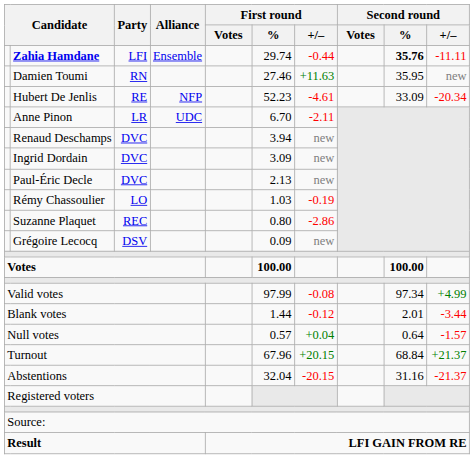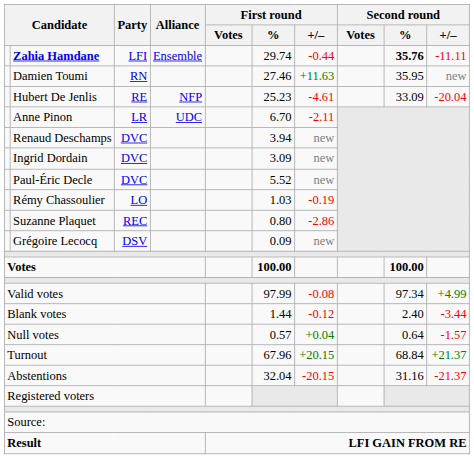(278, 97) 52.23 -> (278, 97) 25.23
(450, 97) -20.34 -> (450, 97) -20.04
(281, 179) 2.13 -> (281, 179) 5.52
(413, 314) 2.01 -> (413, 314) 2.40
